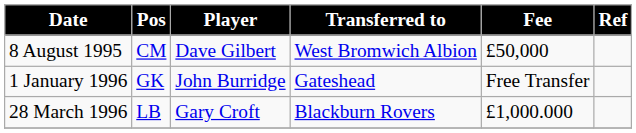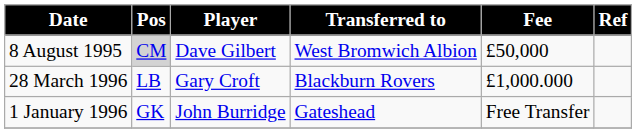(151, 50) no background -> (151, 50) lightgrey background
rows swapped: (68, 81) <-> (68, 111)
